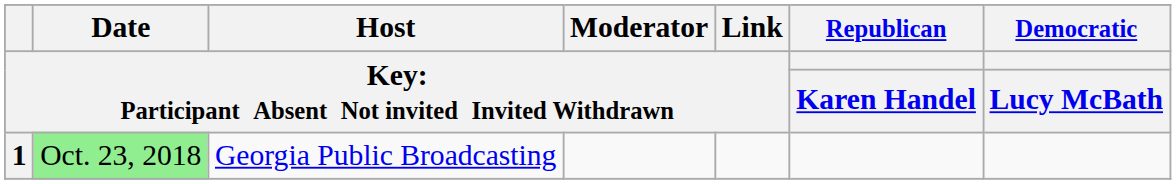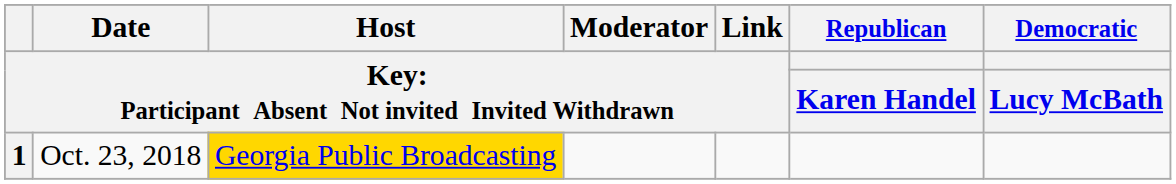(121, 155) lightgreen background -> (121, 155) no background
(386, 155) no background -> (386, 155) gold background
